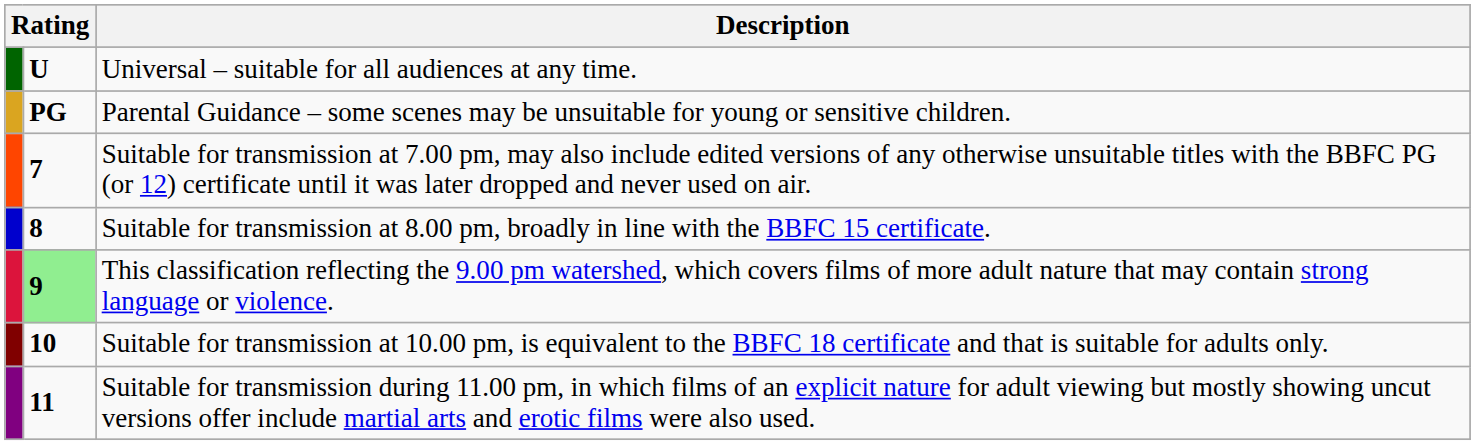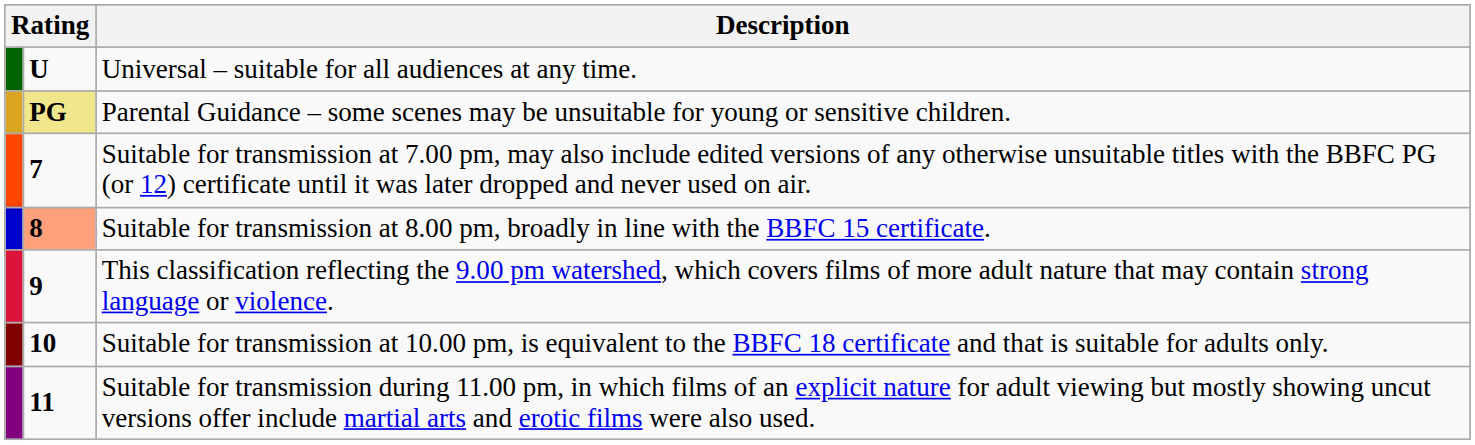(48, 111) no background -> (48, 111) khaki background
(36, 227) no background -> (36, 227) lightsalmon background
(36, 285) lightgreen background -> (36, 285) no background
